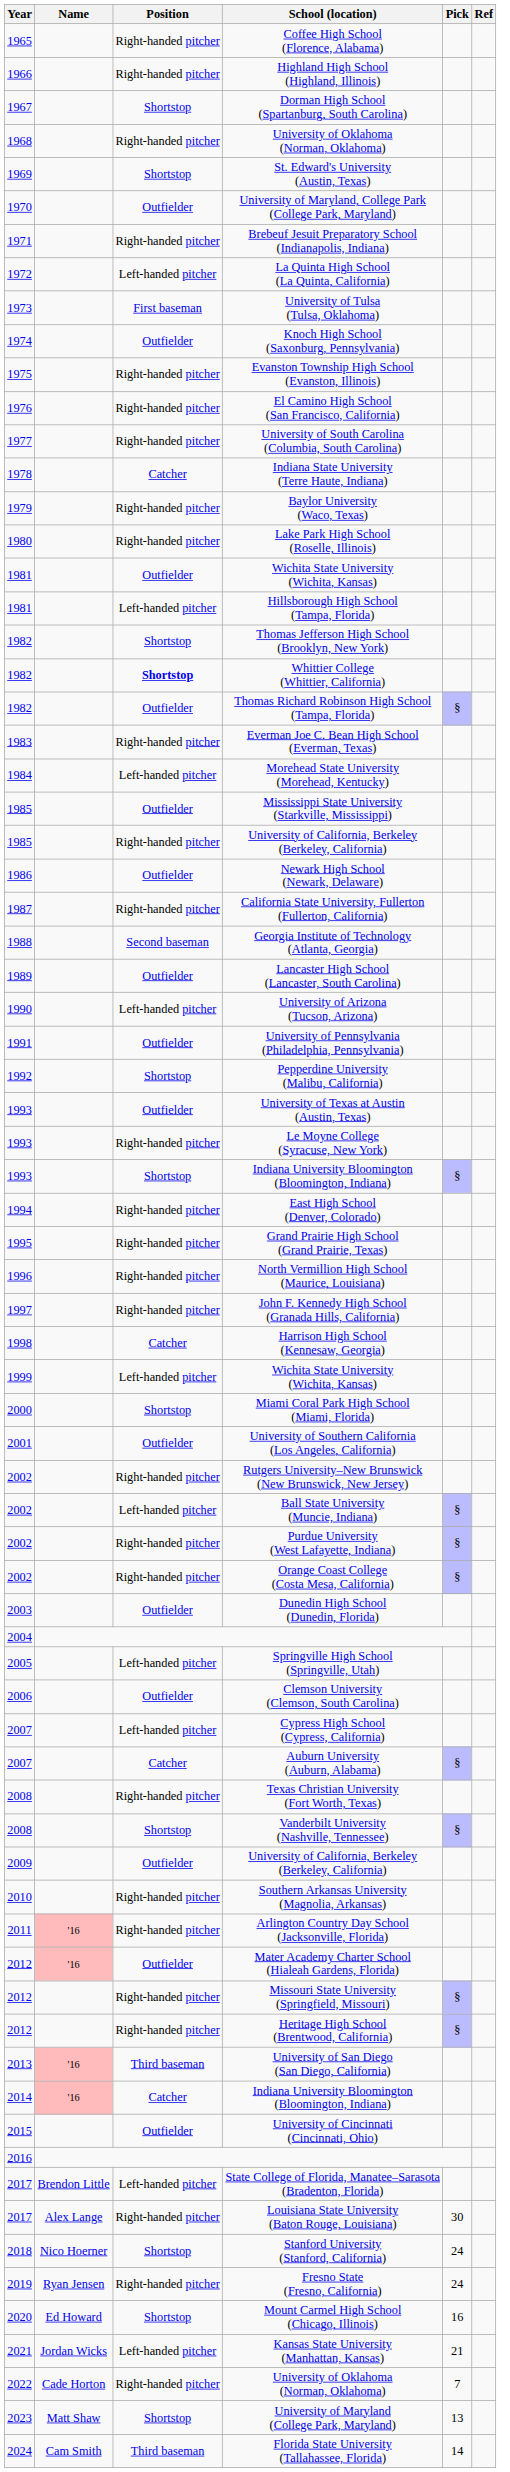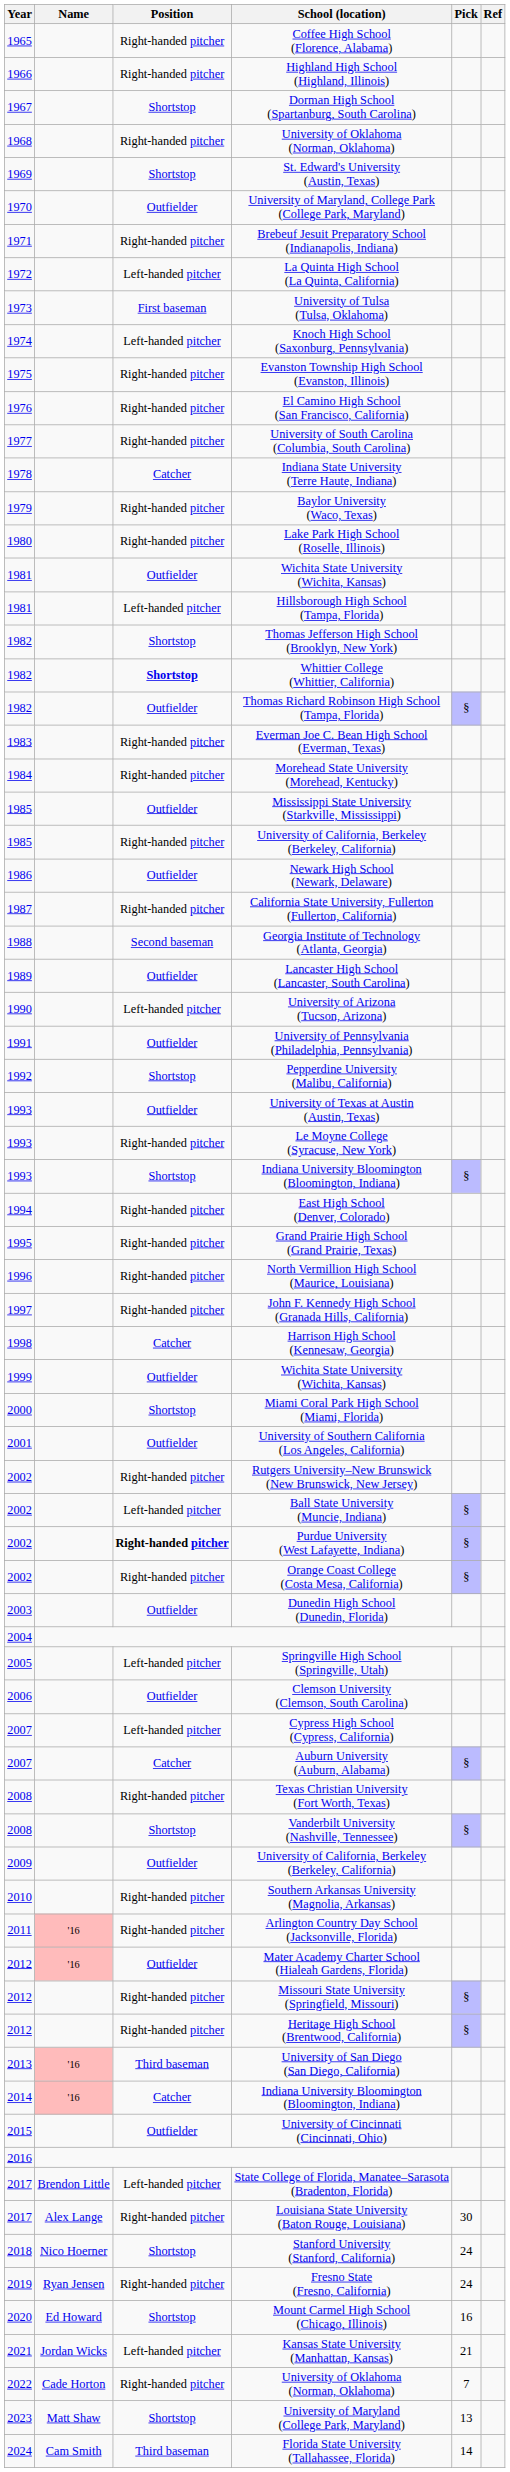(168, 341) Outfielder -> (172, 341) Left-handed pitcher
(168, 775) Left-handed pitcher -> (172, 775) Right-handed pitcher
(168, 1376) Left-handed pitcher -> (172, 1376) Outfielder
(168, 1543) normal -> (172, 1543) bold
